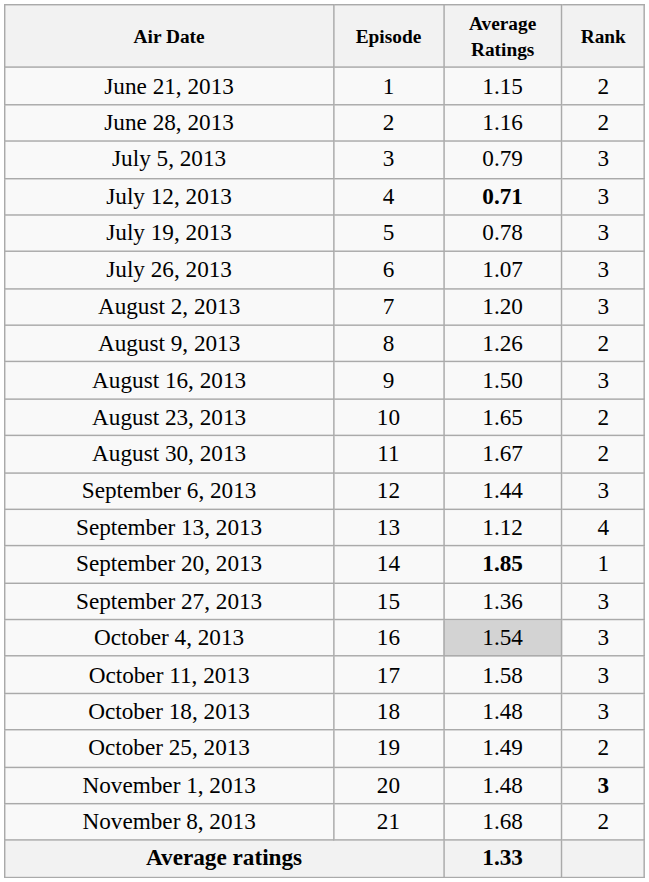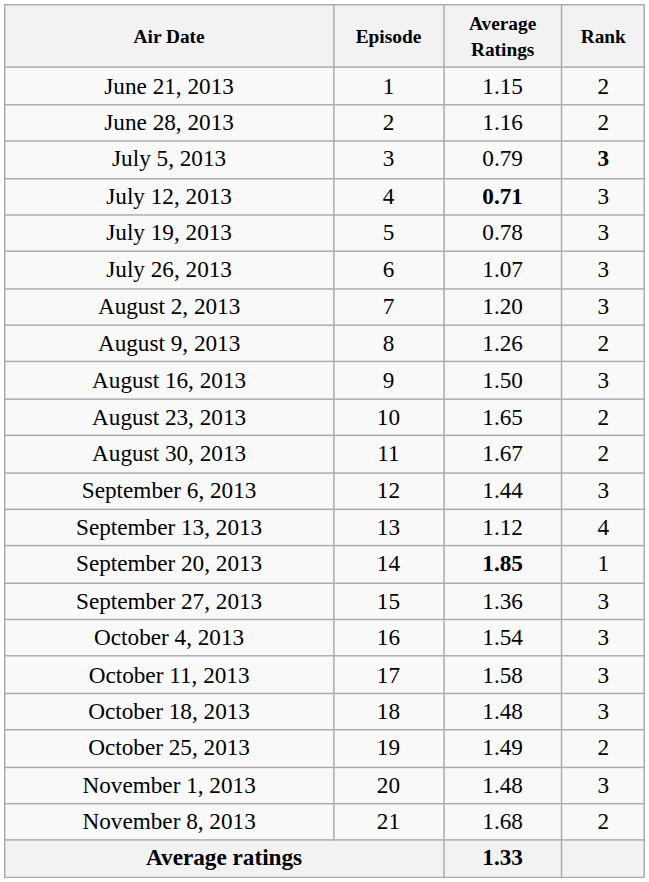(603, 159) normal -> (603, 159) bold
(503, 637) lightgrey background -> (503, 637) no background
(603, 784) bold -> (603, 784) normal
